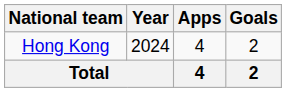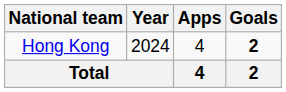(254, 45) normal -> (254, 45) bold
